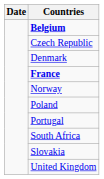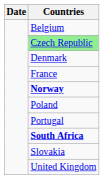(48, 27) bold -> (47, 27) normal
(62, 43) no background -> (62, 43) lightgreen background
(45, 74) bold -> (44, 74) normal
(46, 89) normal -> (47, 89) bold
(55, 136) normal -> (57, 136) bold
